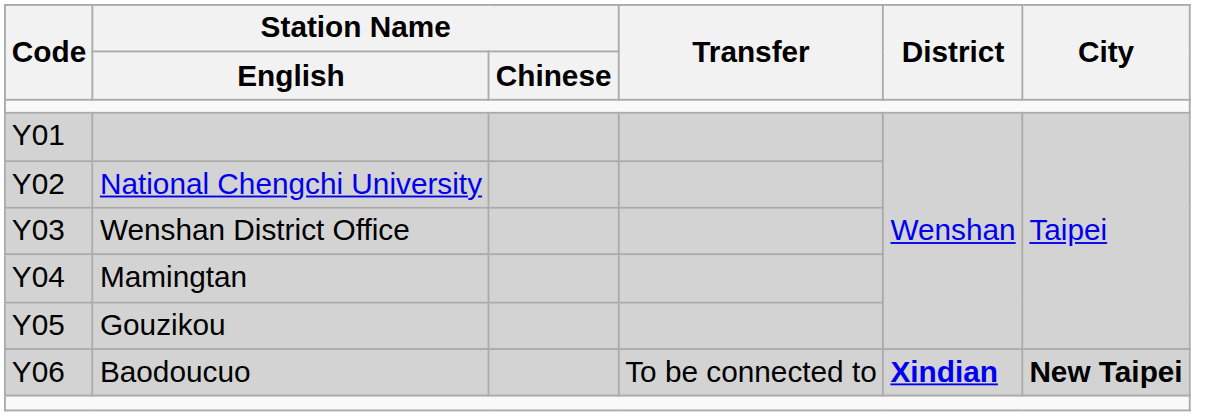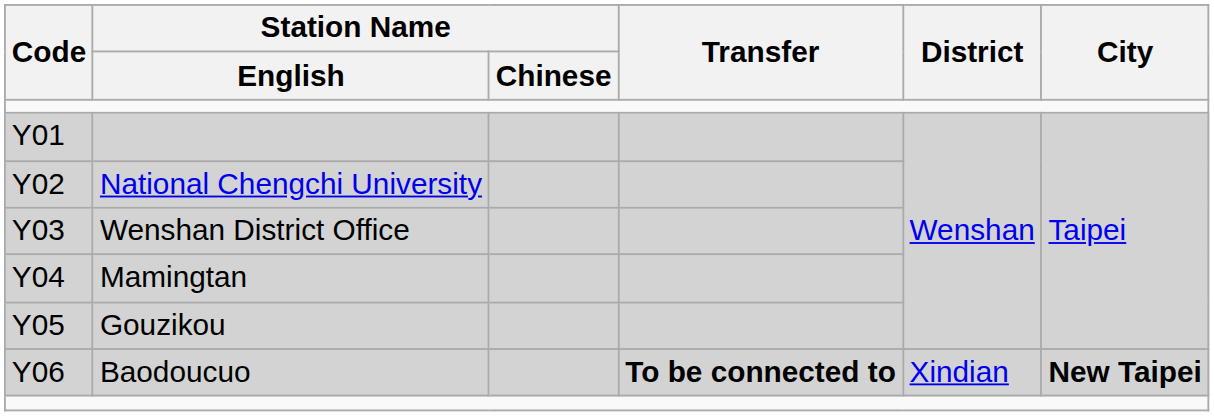(751, 372) normal -> (761, 372) bold
(944, 372) bold -> (959, 372) normal
